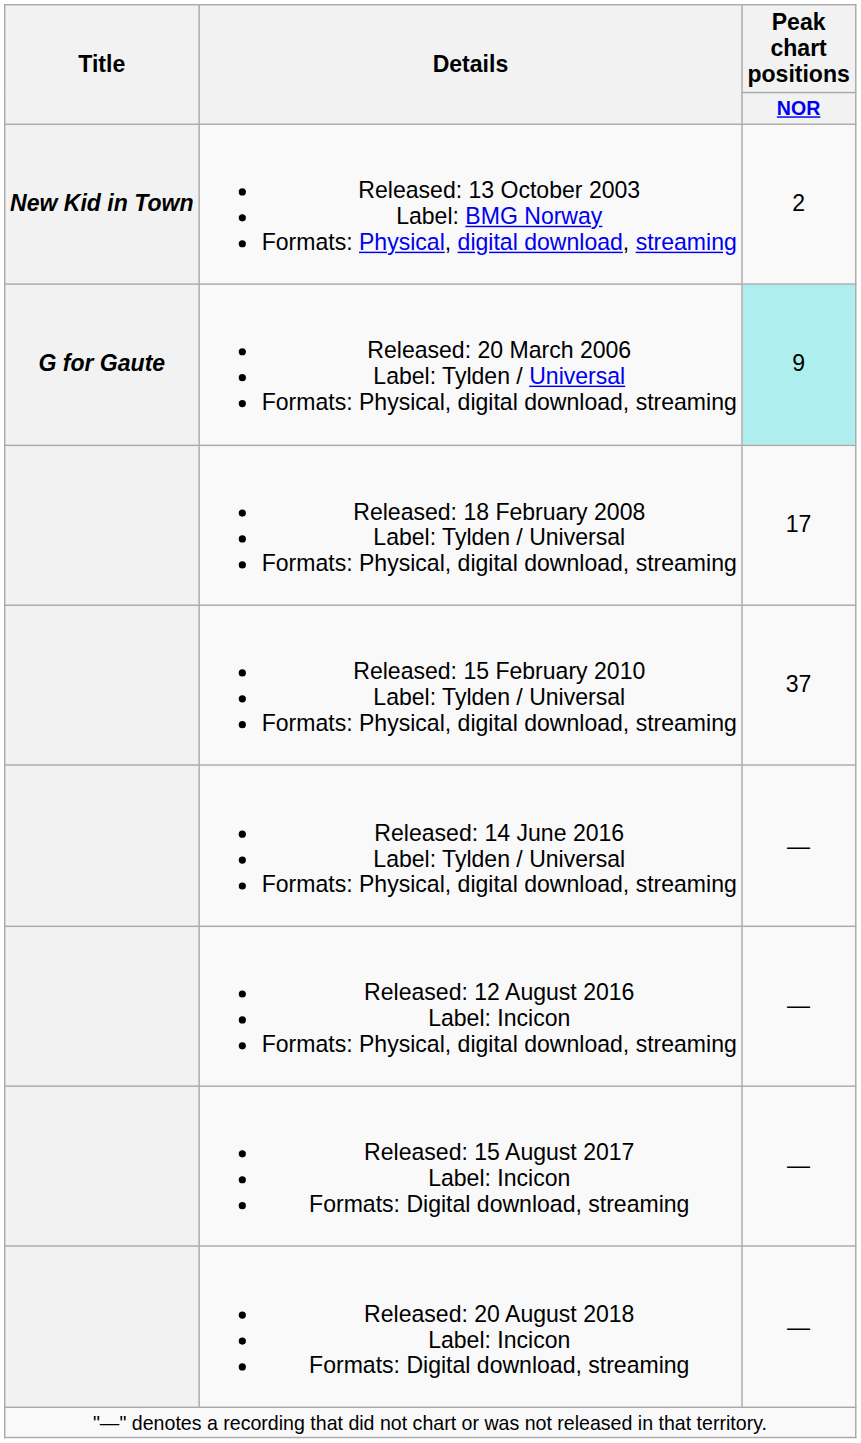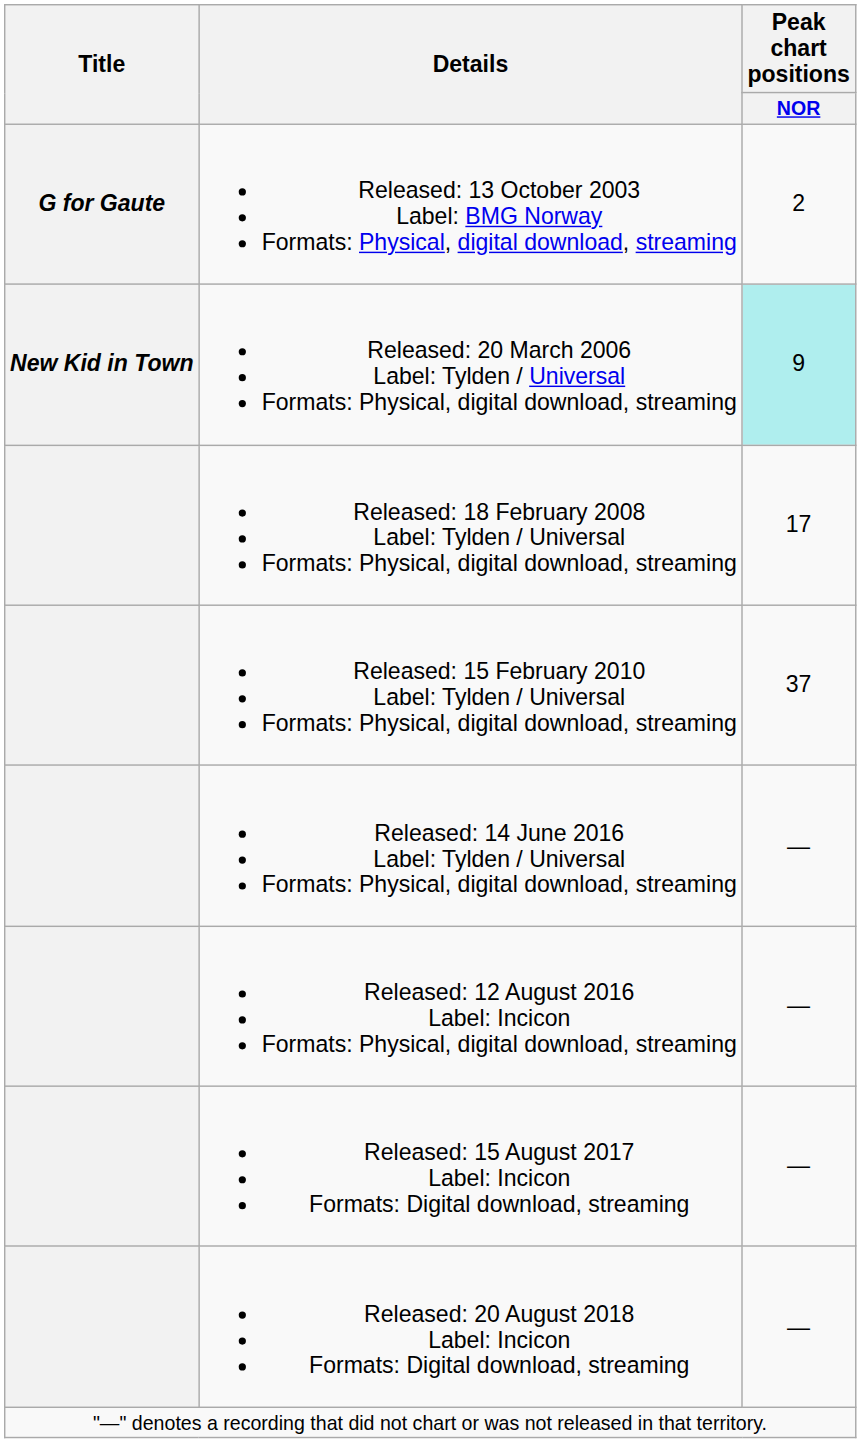(102, 203) New Kid in Town -> (102, 203) G for Gaute
(102, 364) G for Gaute -> (102, 364) New Kid in Town
